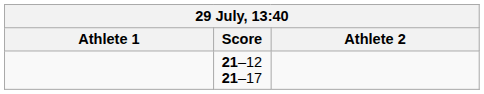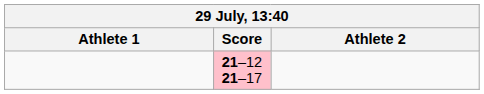(242, 70) no background -> (242, 70) pink background
